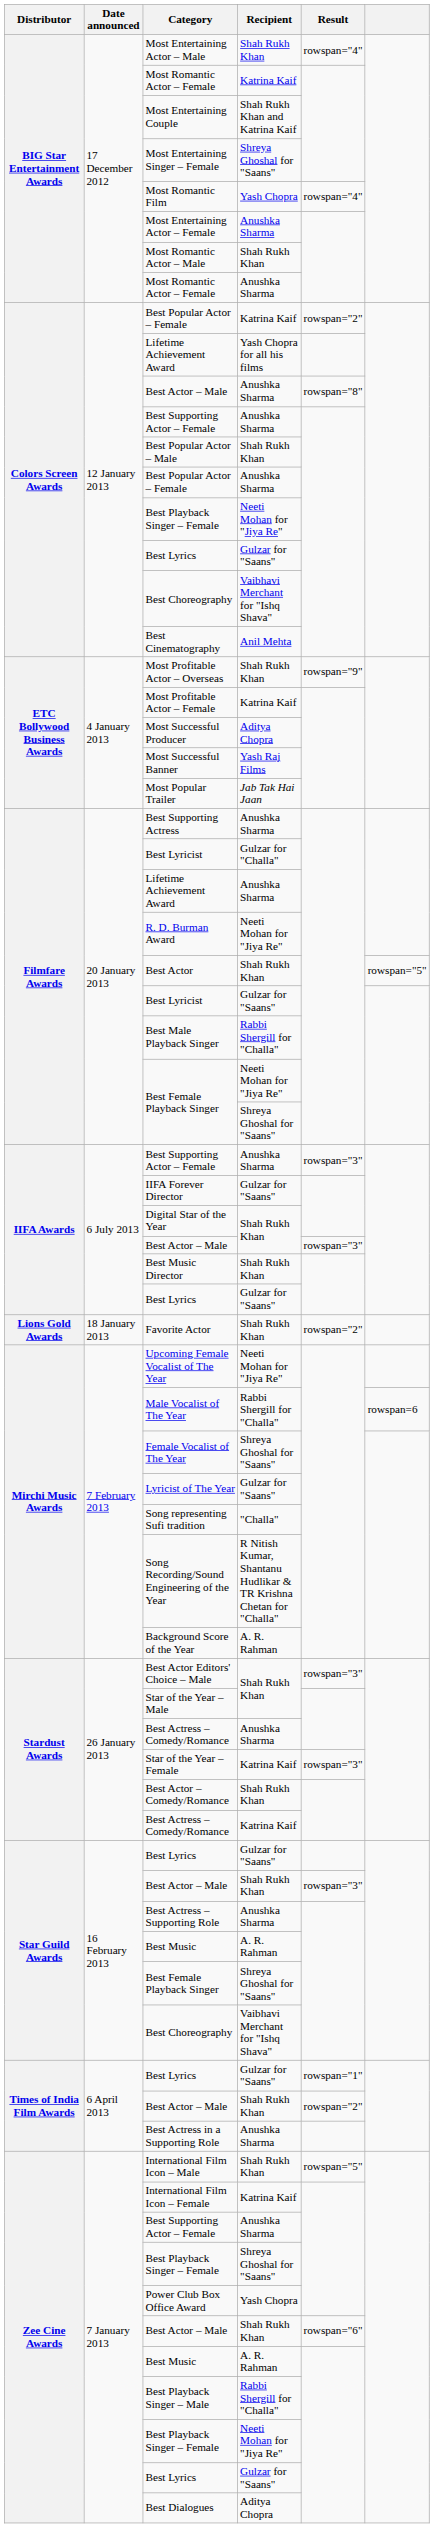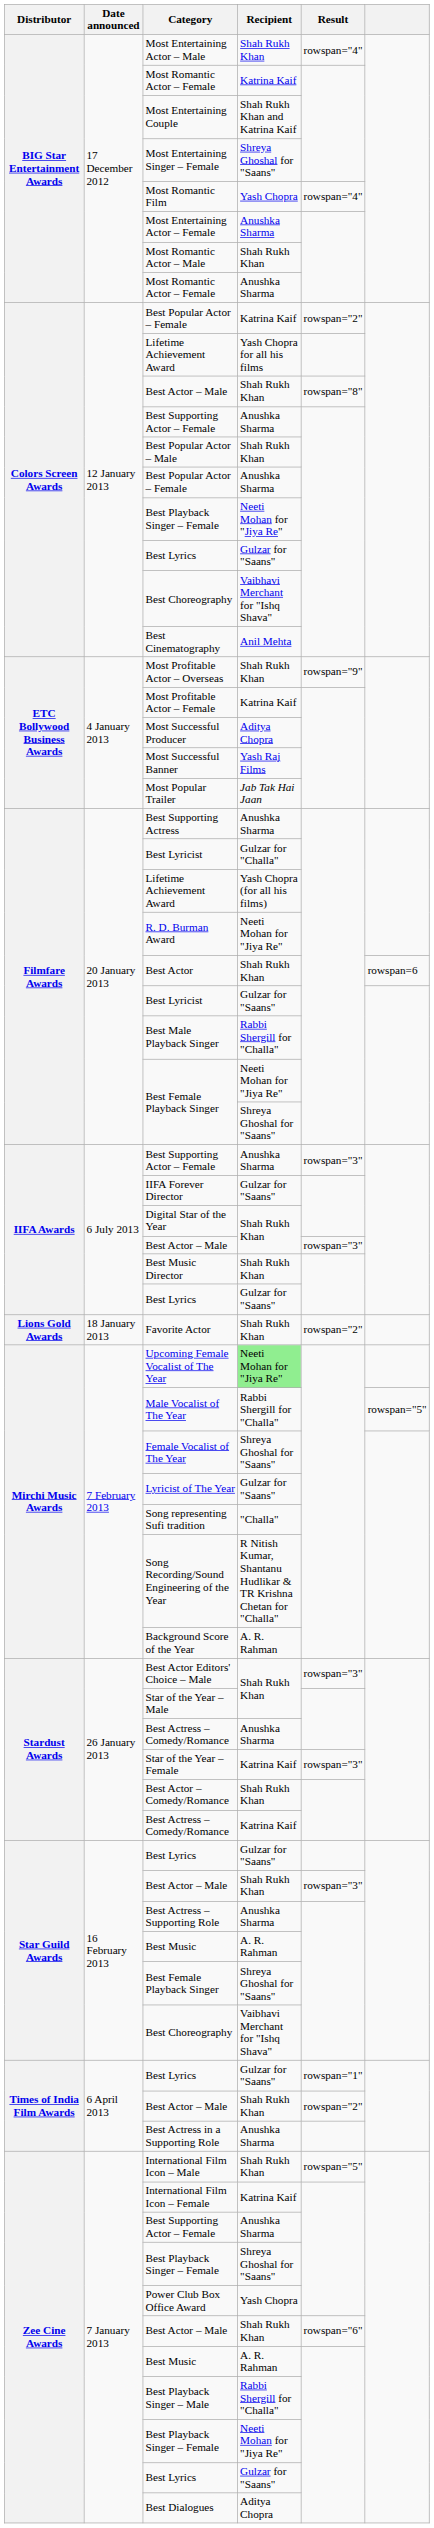(260, 391) Anushka Sharma -> (265, 391) Shah Rukh Khan
(260, 891) Anushka Sharma -> (269, 891) Yash Chopra (for all his films)
(397, 970) rowspan="5" -> (393, 970) rowspan=6
(264, 1366) no background -> (264, 1366) lightgreen background
(393, 1409) rowspan=6 -> (397, 1409) rowspan="5"
